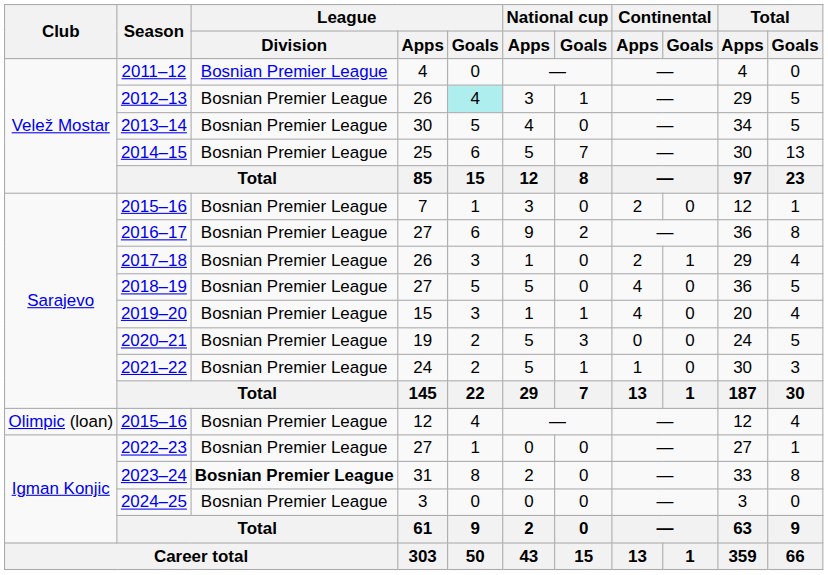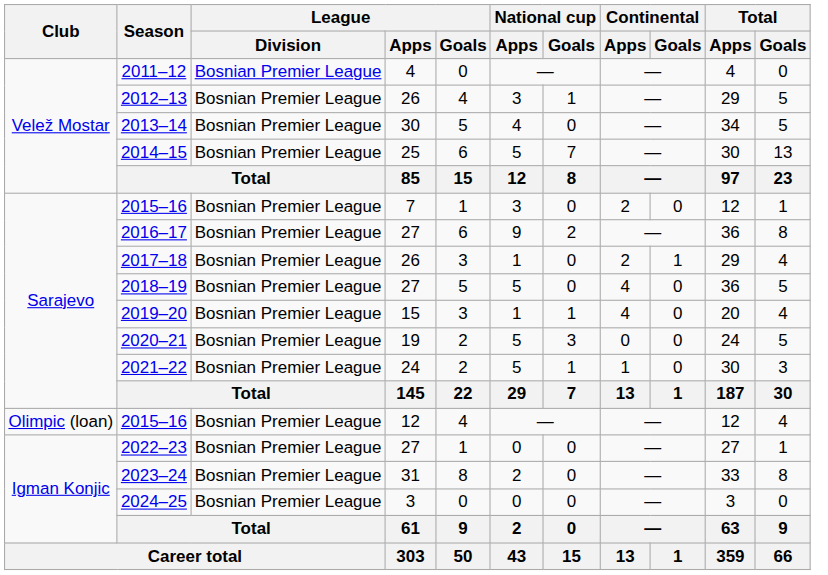(475, 98) paleturquoise background -> (463, 98) no background
(294, 475) bold -> (288, 475) normal
